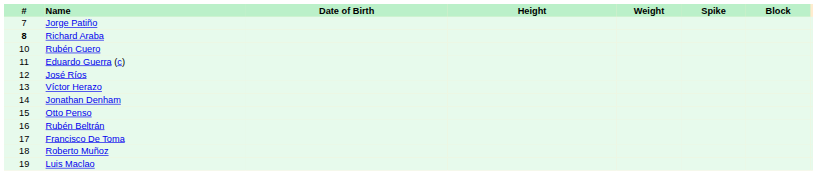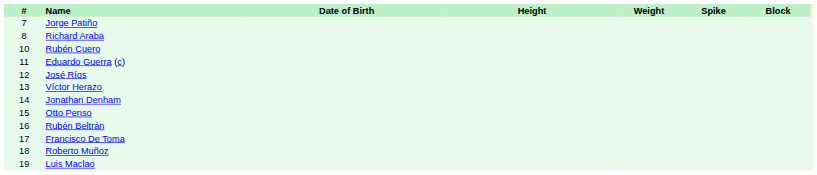(24, 36) bold -> (24, 36) normal
